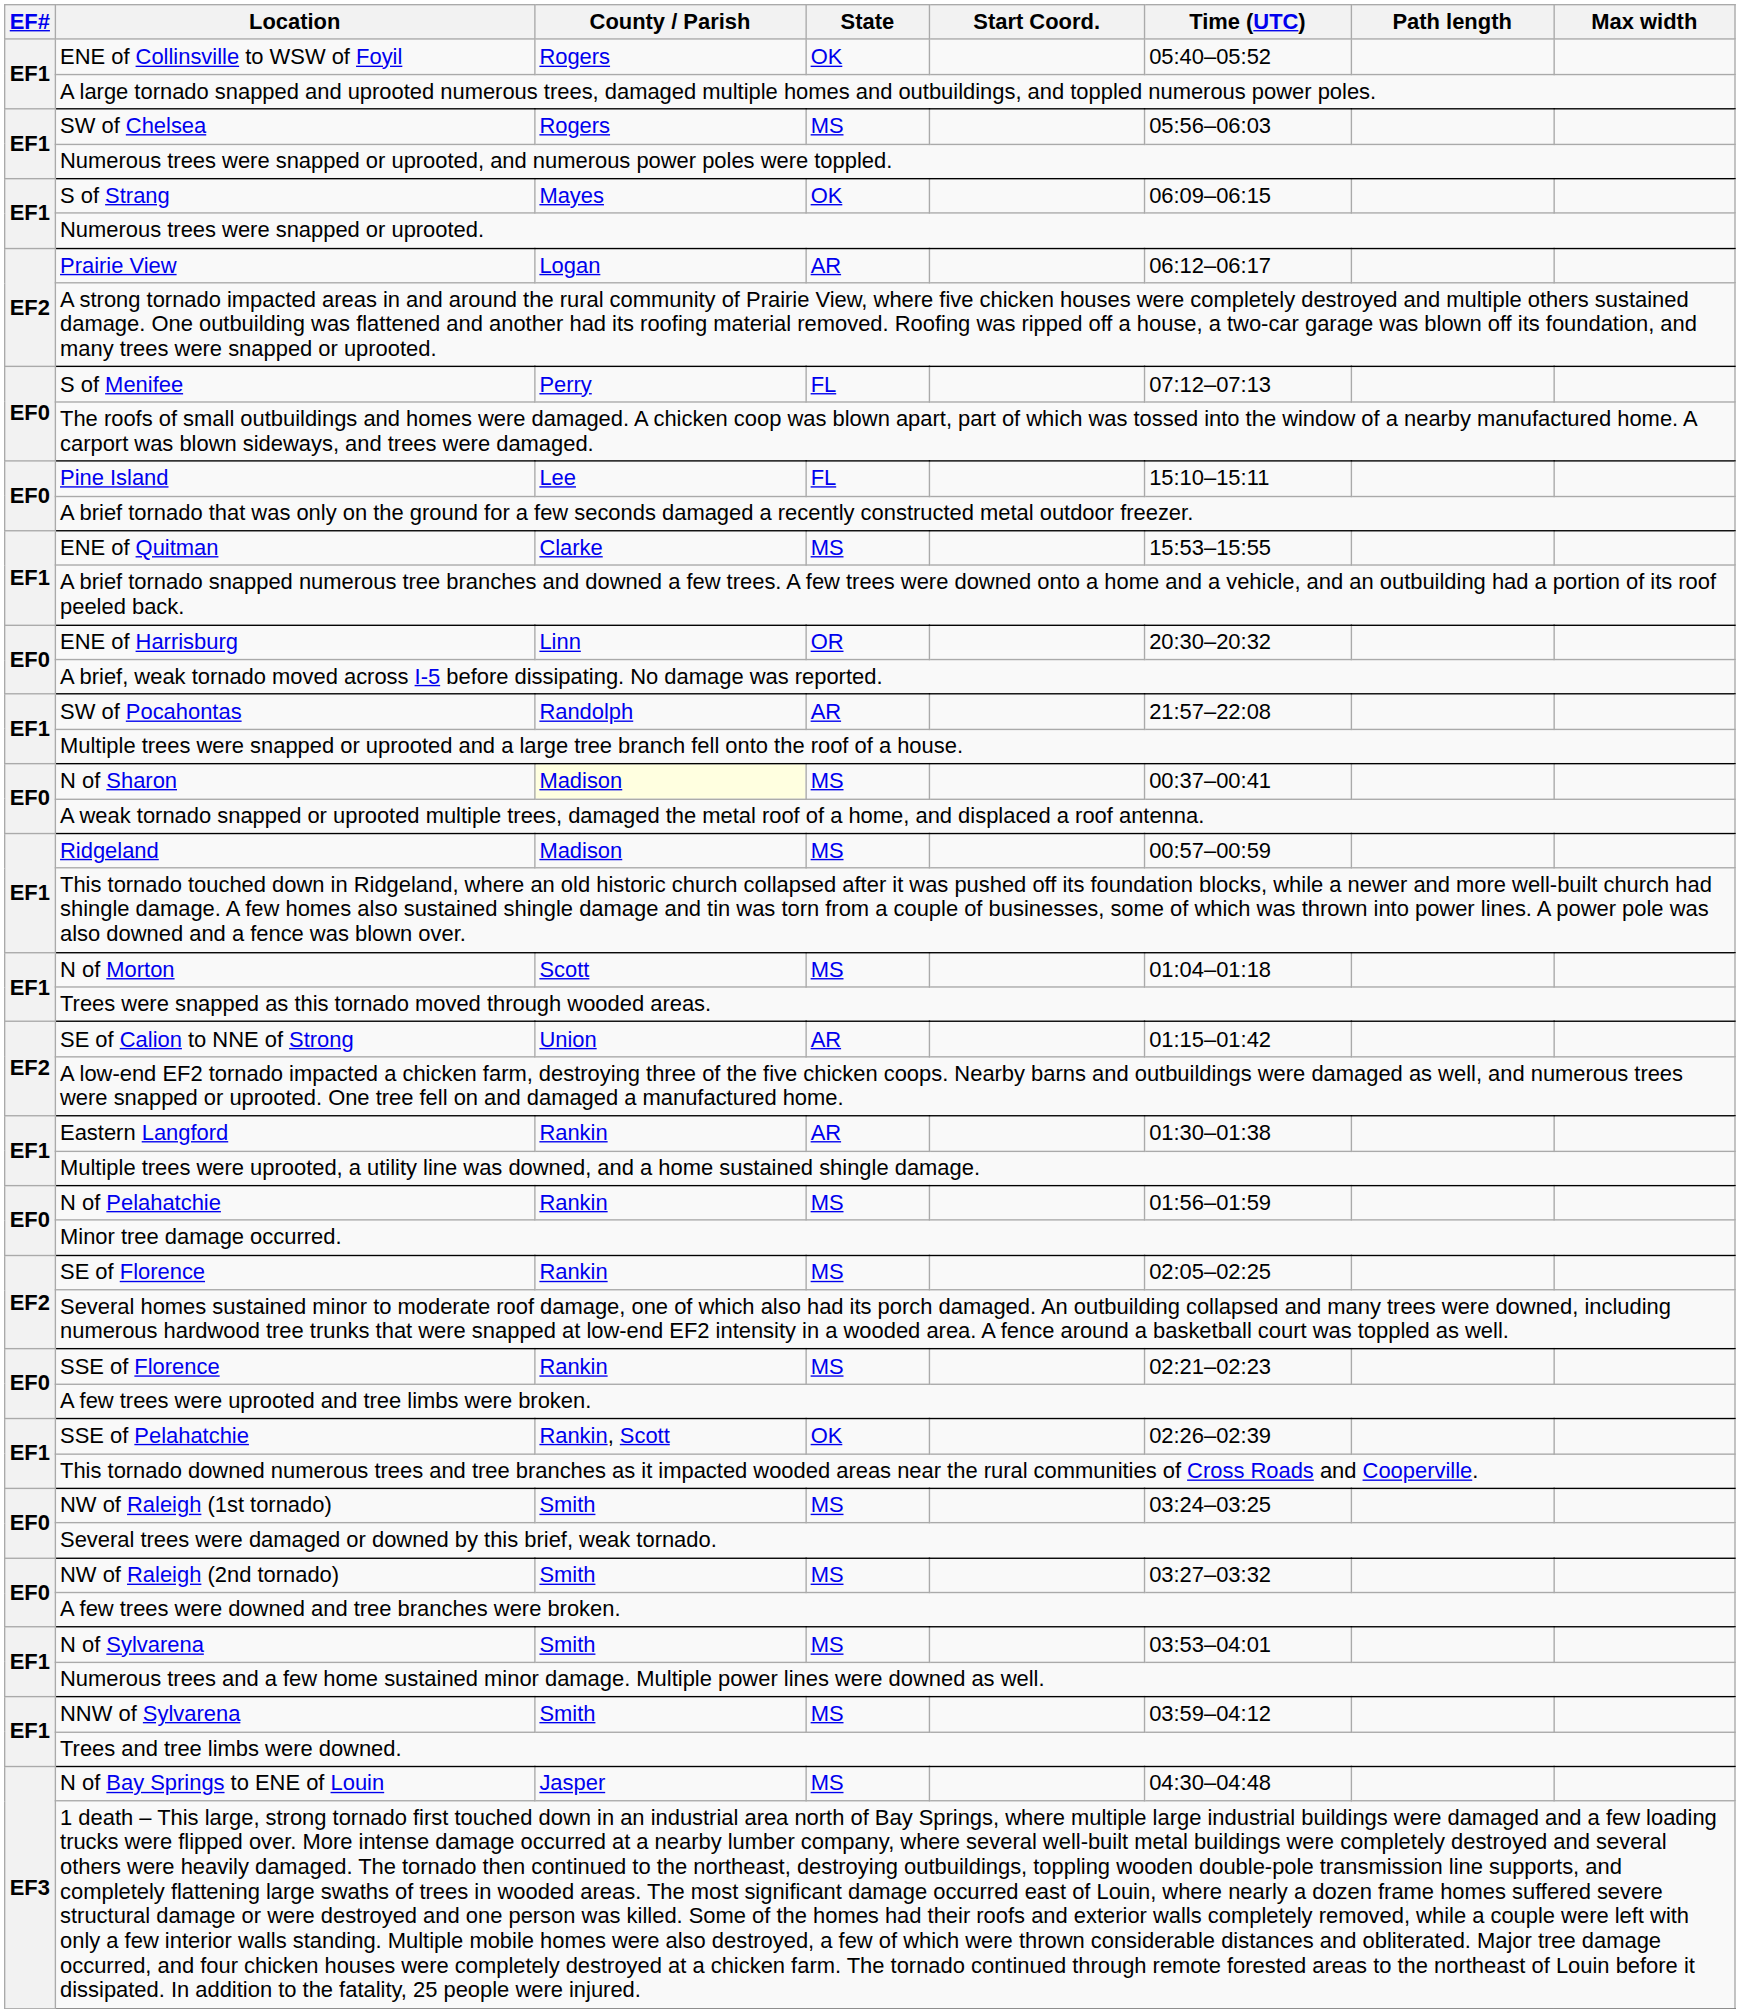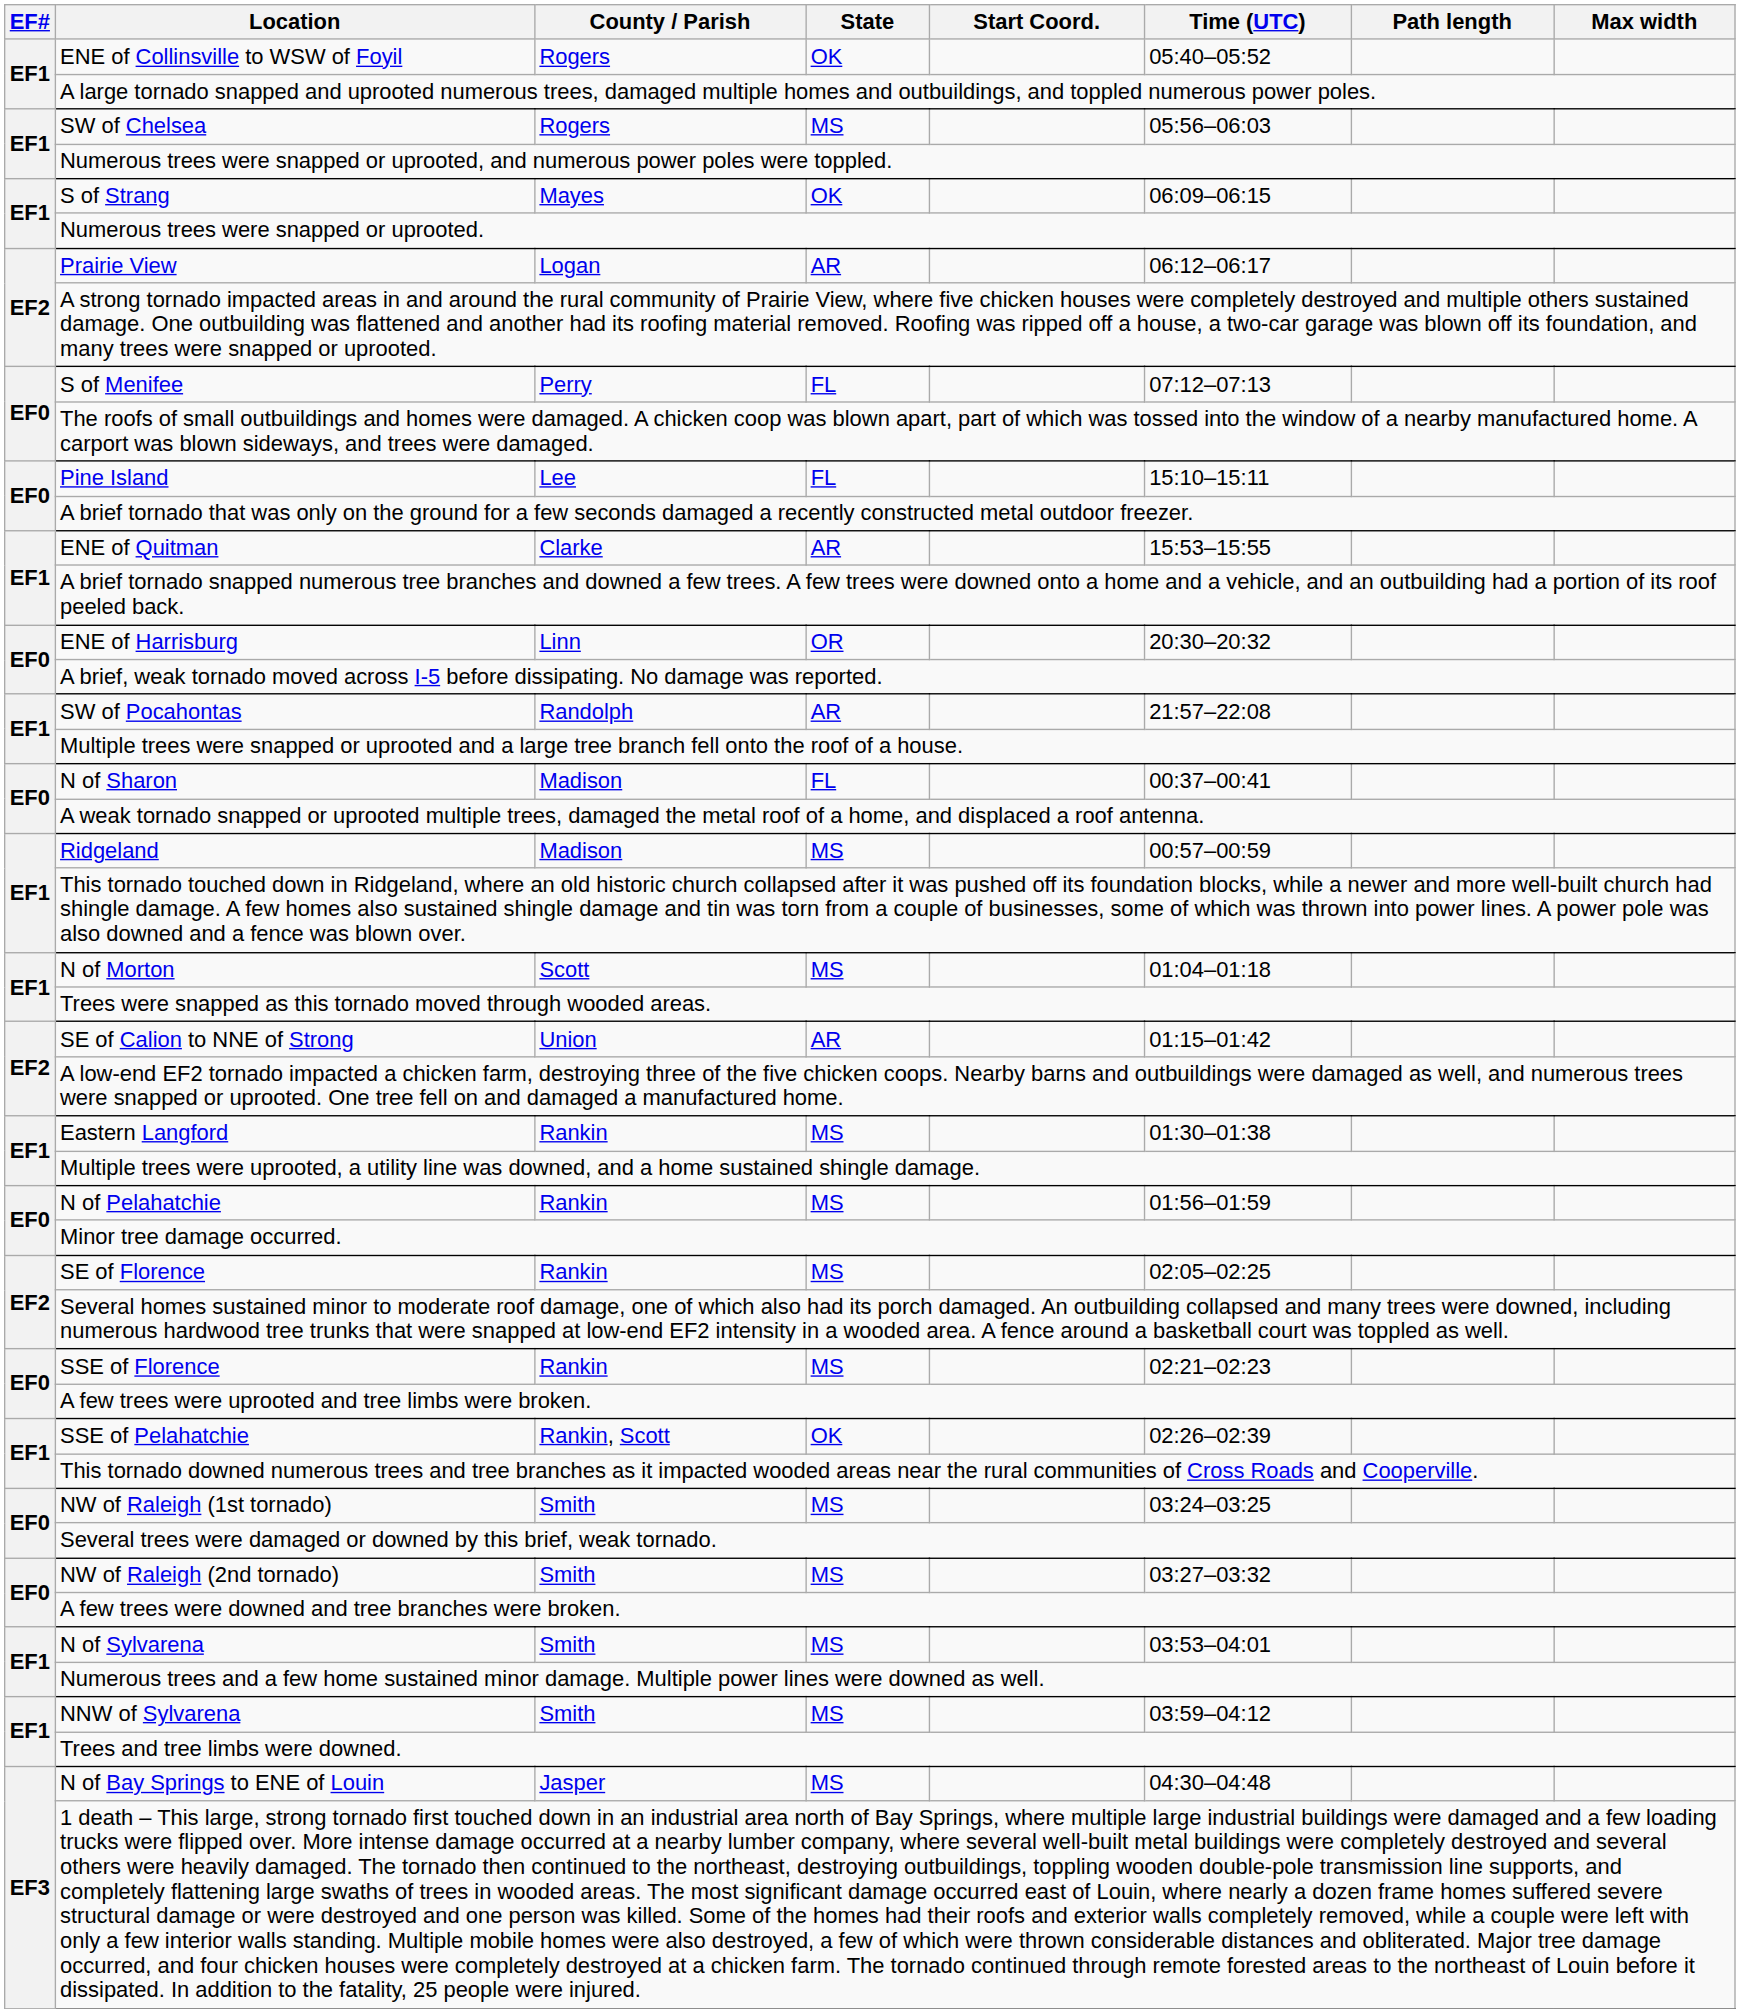(827, 547) MS -> (826, 547) AR
(581, 781) lightyellow background -> (581, 781) no background
(827, 781) MS -> (823, 781) FL
(826, 1133) AR -> (827, 1133) MS
